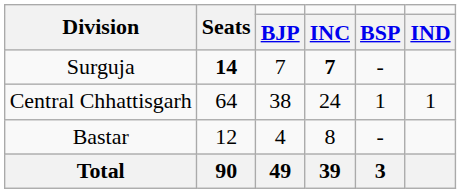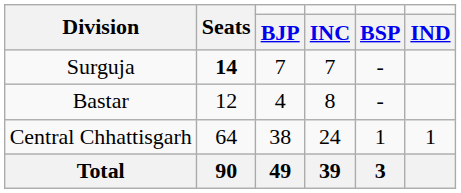(330, 66) bold -> (330, 66) normal
rows swapped: (101, 101) <-> (101, 136)
